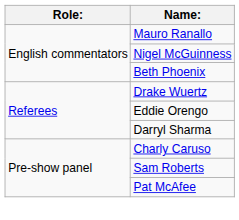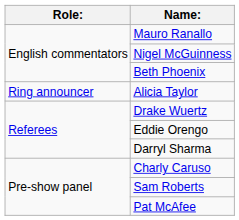+ row: (166, 91)
